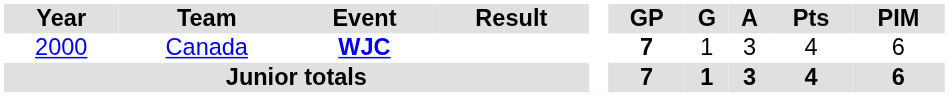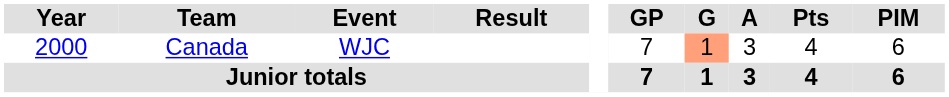(364, 47) bold -> (364, 47) normal
(647, 47) bold -> (647, 47) normal
(707, 47) no background -> (707, 47) lightsalmon background
